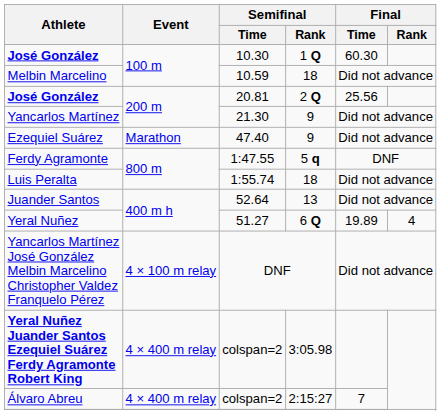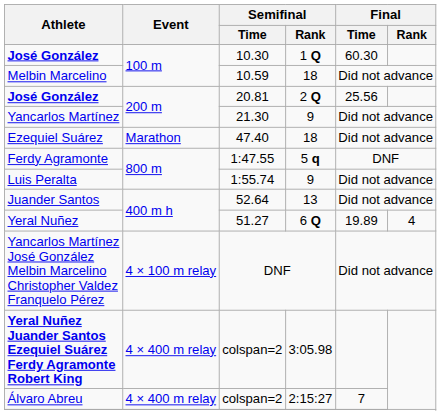(310, 138) 9 -> (310, 138) 18
(310, 180) 18 -> (310, 180) 9
